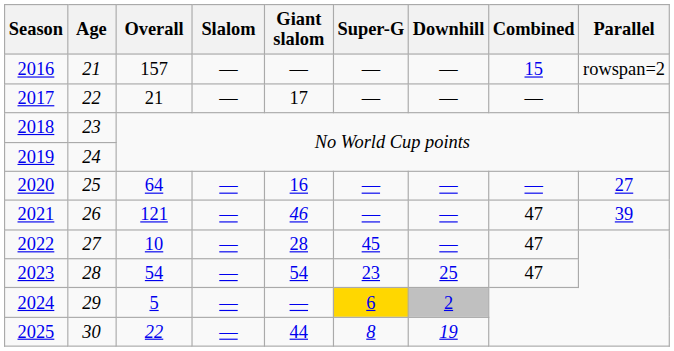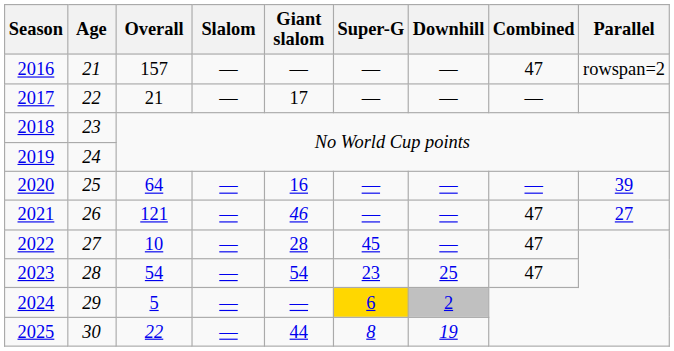(534, 68) 15 -> (534, 68) 47
(624, 185) 27 -> (624, 185) 39
(624, 214) 39 -> (624, 214) 27
